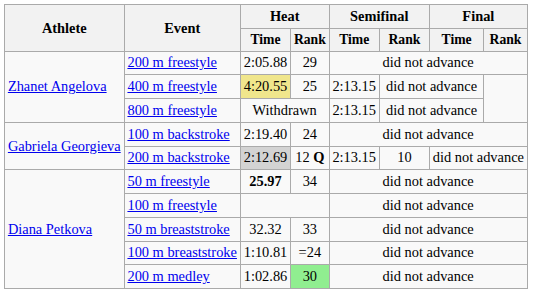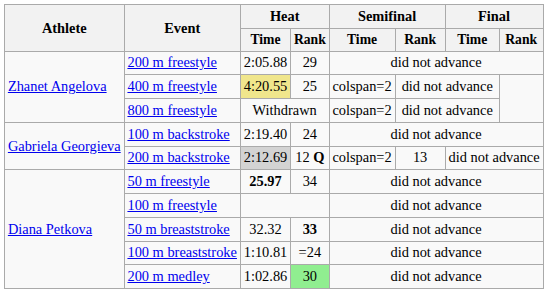(354, 86) 2:13.15 -> (362, 86) colspan=2
(354, 110) 2:13.15 -> (362, 110) colspan=2
(354, 157) 2:13.15 -> (362, 157) colspan=2
(404, 157) 10 -> (420, 157) 13
(310, 229) normal -> (310, 229) bold
